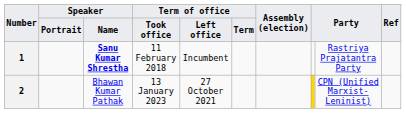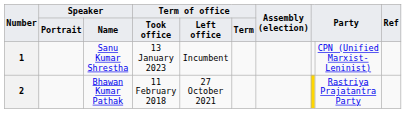(108, 58) bold -> (108, 58) normal
(156, 58) 11 February 2018 -> (156, 58) 13 January 2023
(348, 58) Rastriya Prajatantra Party -> (348, 58) CPN (Unified Marxist-Leninist)
(156, 92) 13 January 2023 -> (156, 92) 11 February 2018
(348, 92) CPN (Unified Marxist-Leninist) -> (348, 92) Rastriya Prajatantra Party
